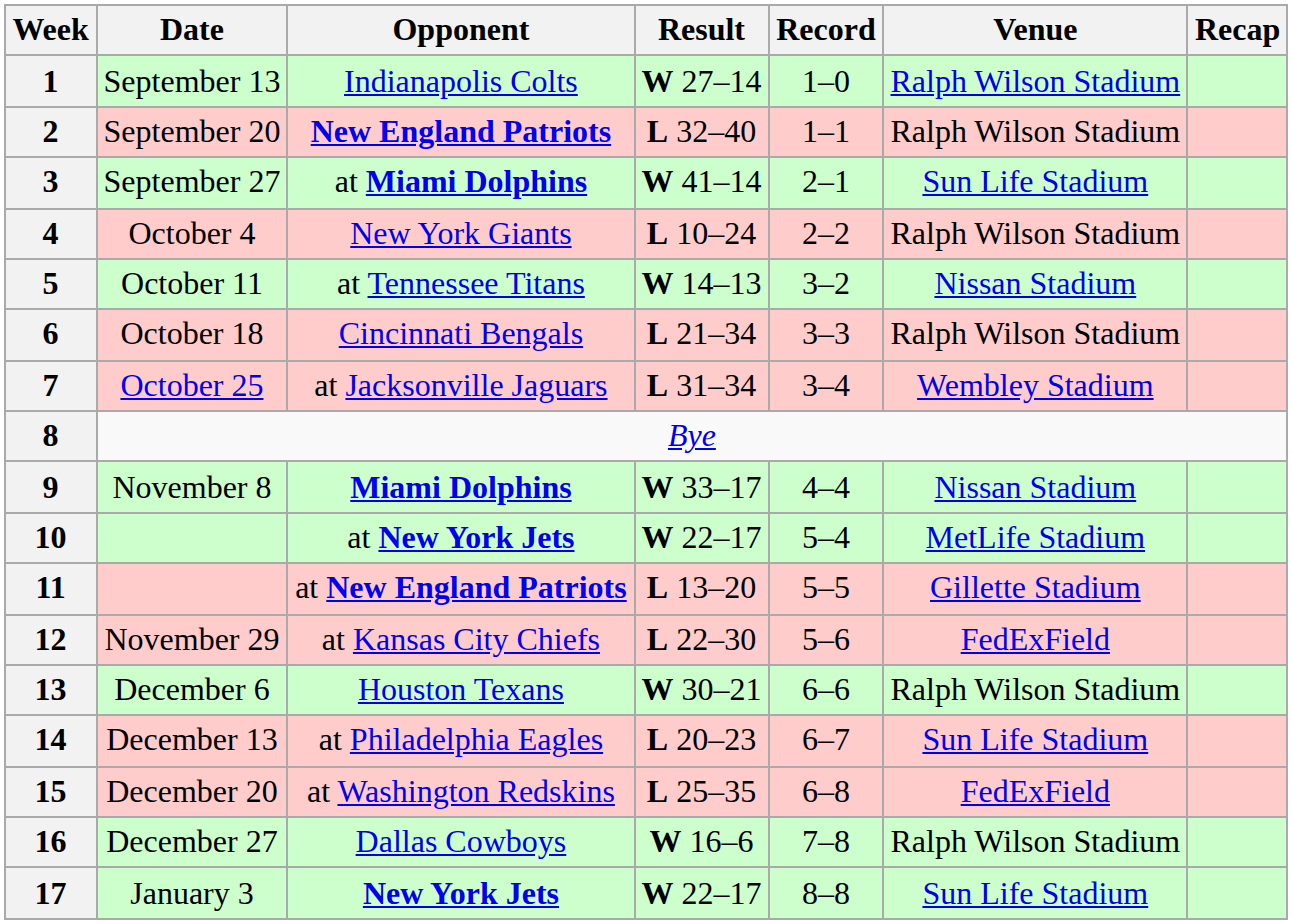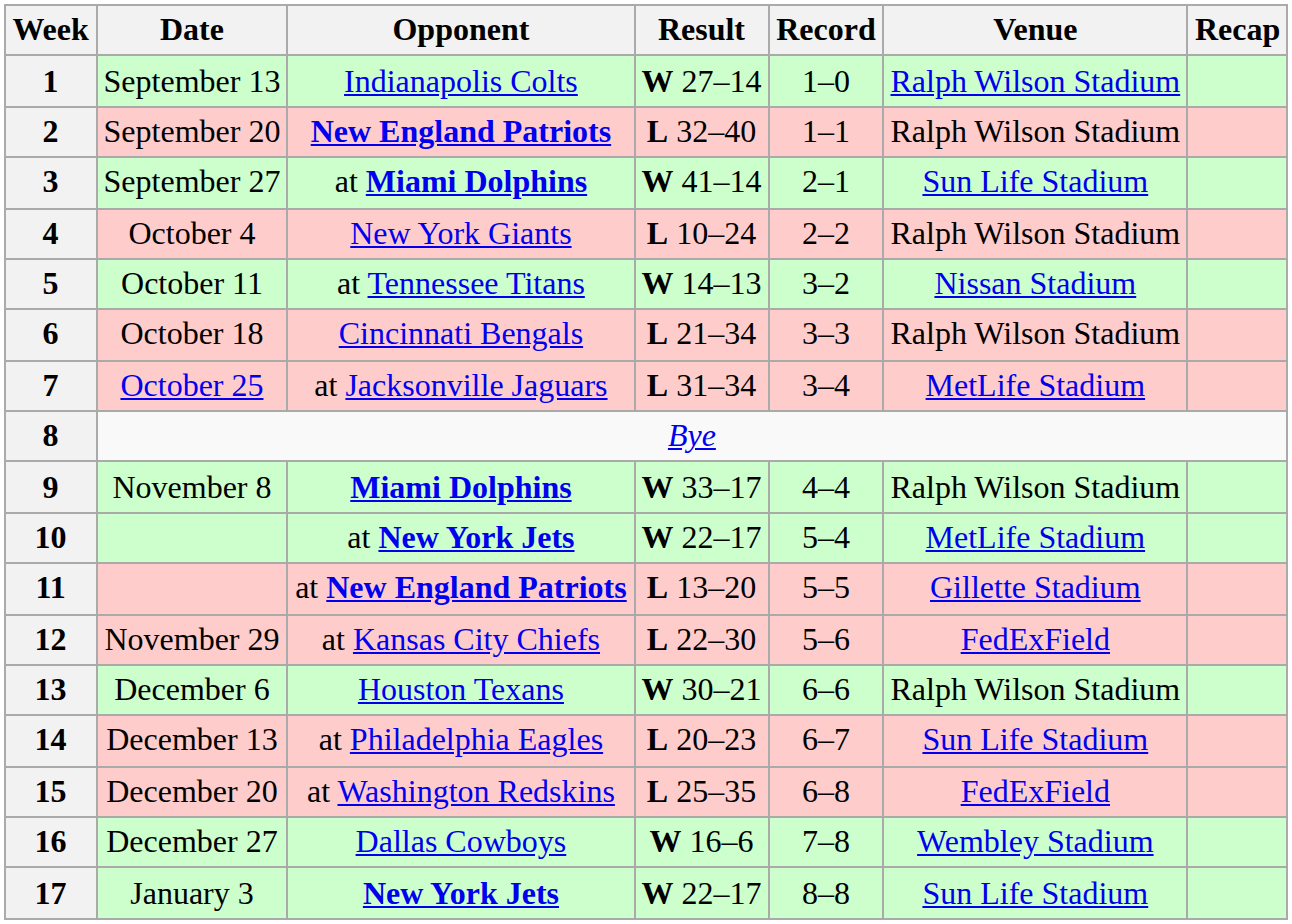(1035, 385) Wembley Stadium -> (1035, 385) MetLife Stadium
(1035, 486) Nissan Stadium -> (1035, 486) Ralph Wilson Stadium
(1035, 841) Ralph Wilson Stadium -> (1035, 841) Wembley Stadium
